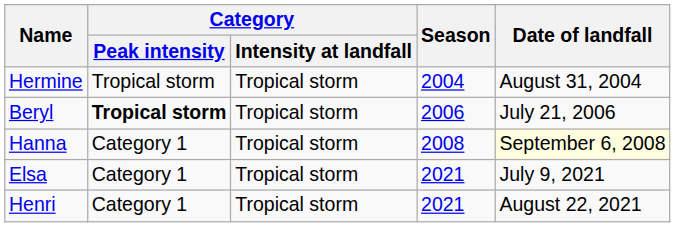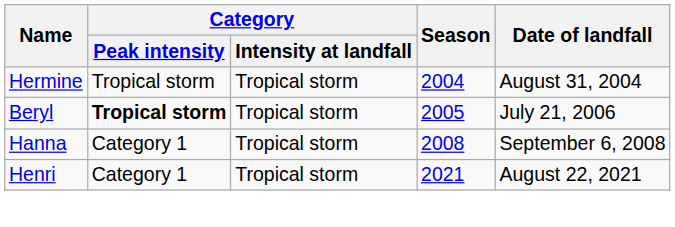(443, 112) 2006 -> (443, 112) 2005
(582, 143) lightyellow background -> (582, 143) no background
- row: (28, 174)
